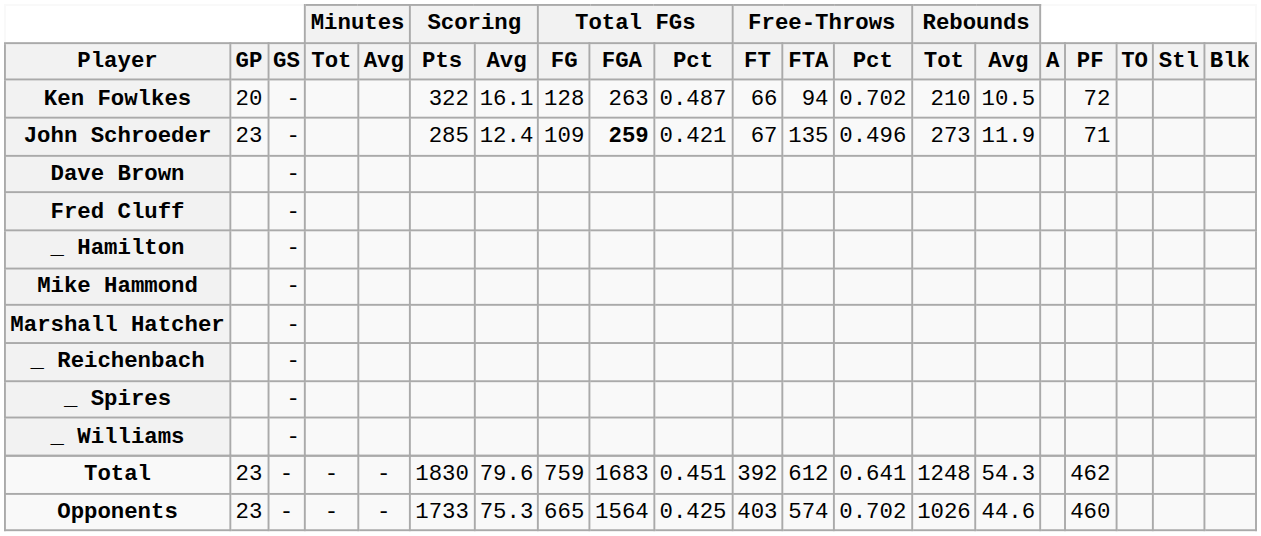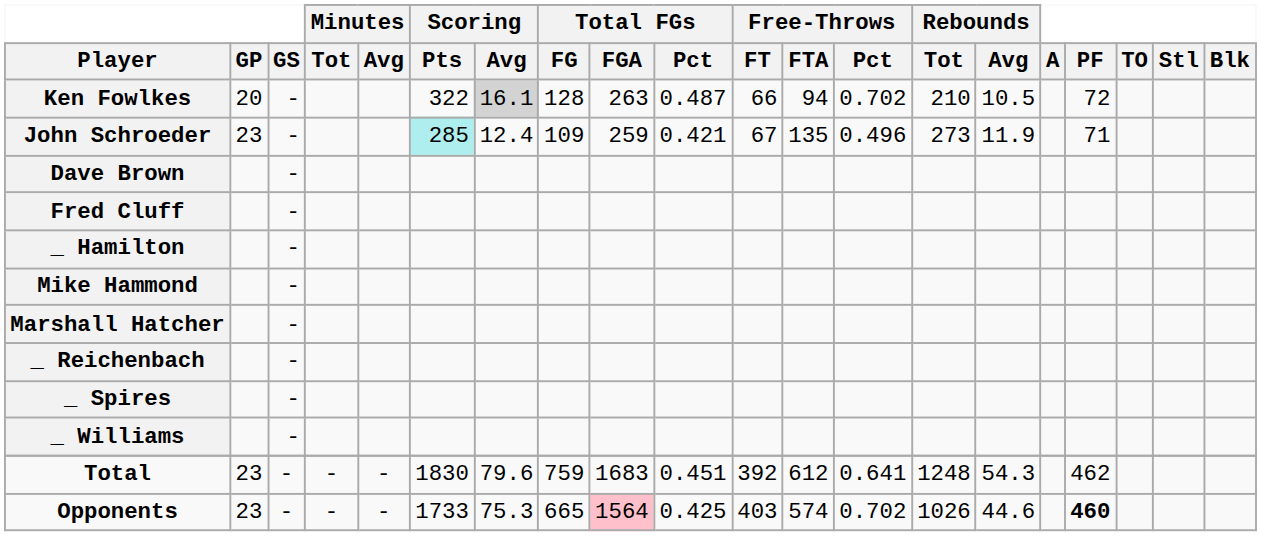(507, 99) no background -> (507, 99) lightgrey background
(449, 136) no background -> (449, 136) paleturquoise background
(629, 136) bold -> (629, 136) normal
(622, 511) no background -> (622, 511) pink background
(1090, 511) normal -> (1090, 511) bold
